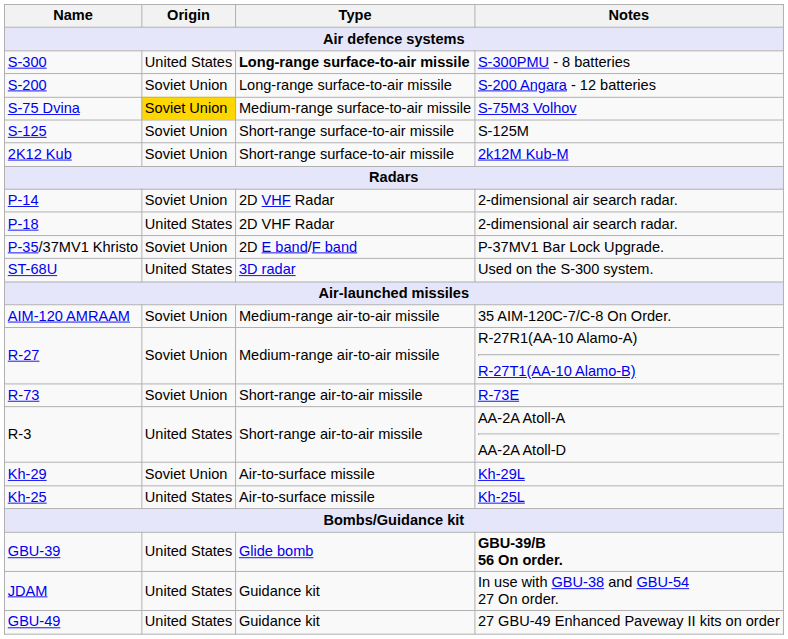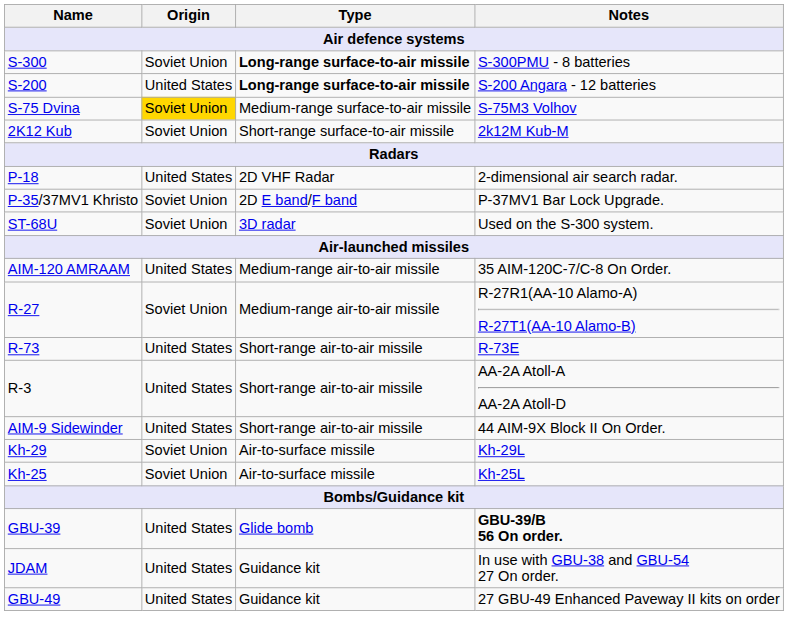(189, 62) United States -> (186, 62) Soviet Union
(186, 85) Soviet Union -> (189, 85) United States
(345, 85) normal -> (354, 85) bold
- row: (27, 131)
- row: (23, 200)
(189, 270) United States -> (186, 223) Soviet Union
(186, 316) Soviet Union -> (189, 270) United States
(186, 395) Soviet Union -> (189, 348) United States
+ row: (65, 427)
(189, 497) United States -> (186, 474) Soviet Union
